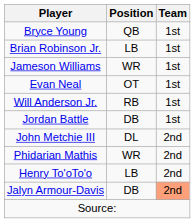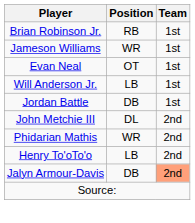- row: (55, 31)
(131, 48) LB -> (131, 31) RB
(131, 102) RB -> (131, 84) LB
